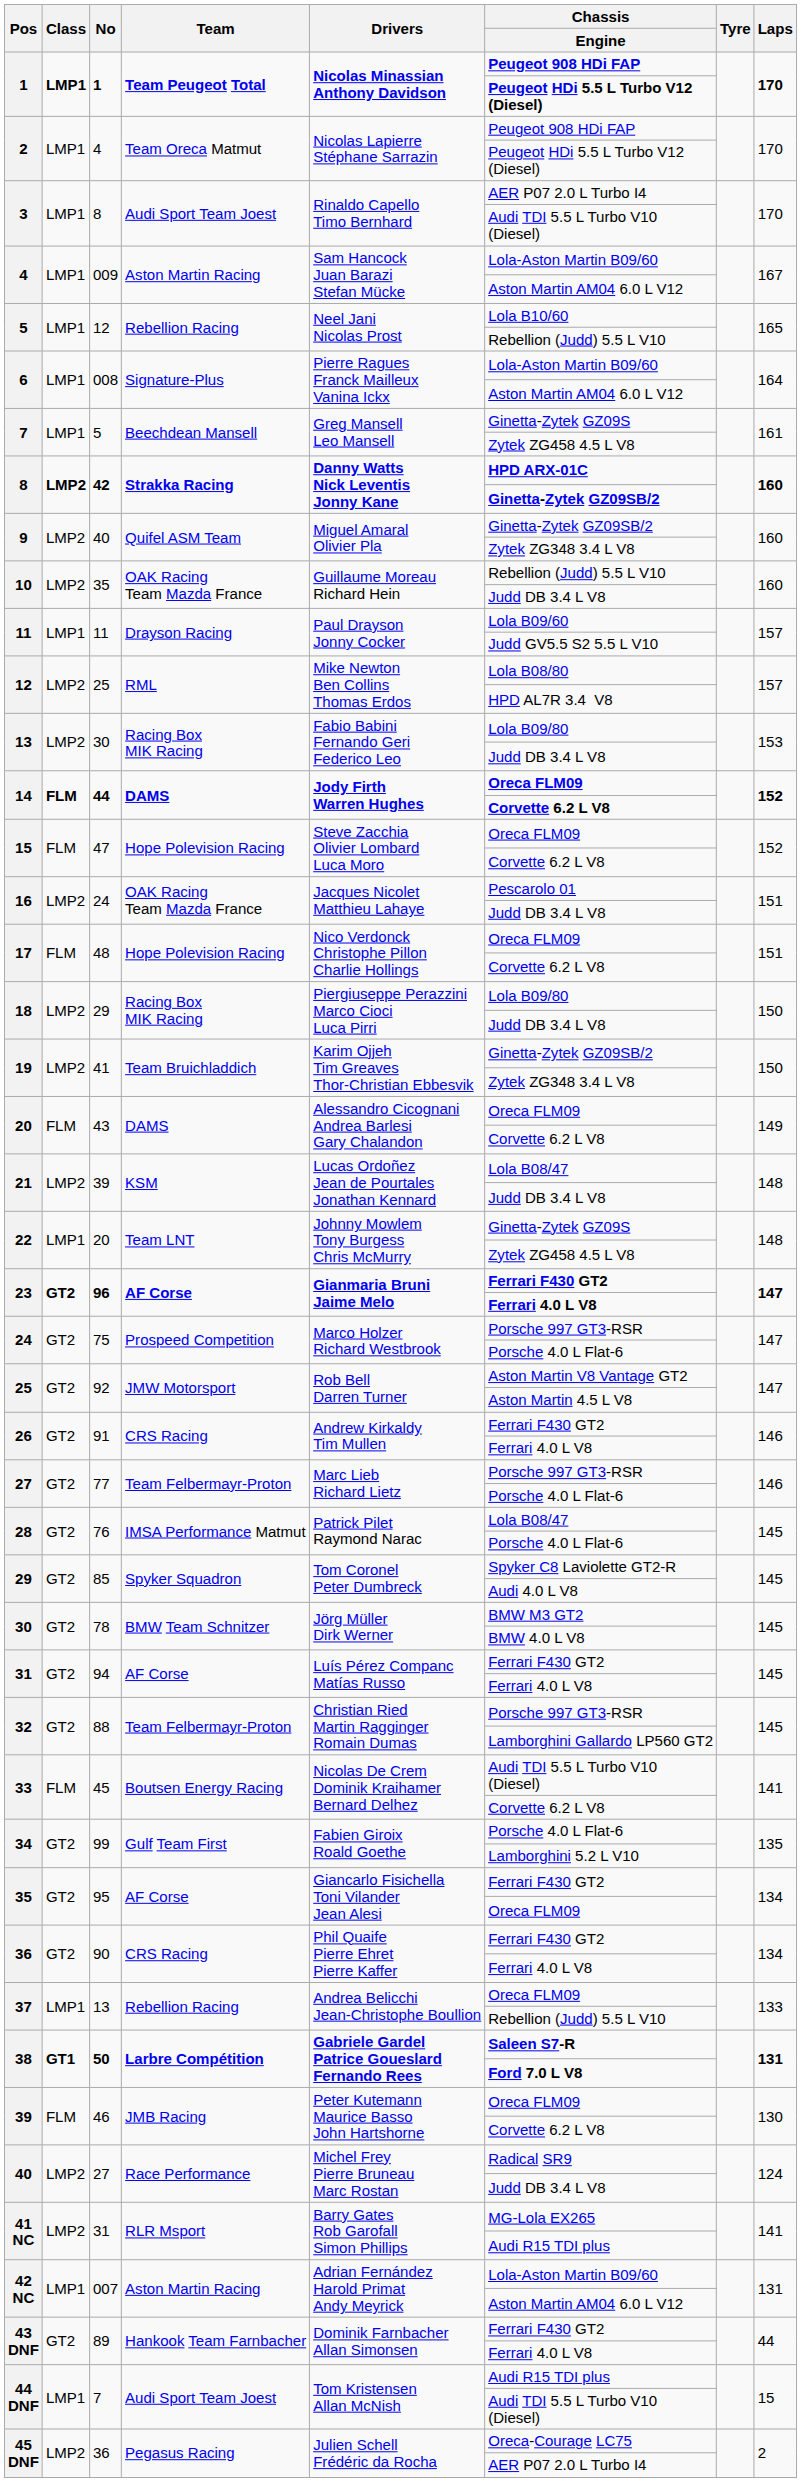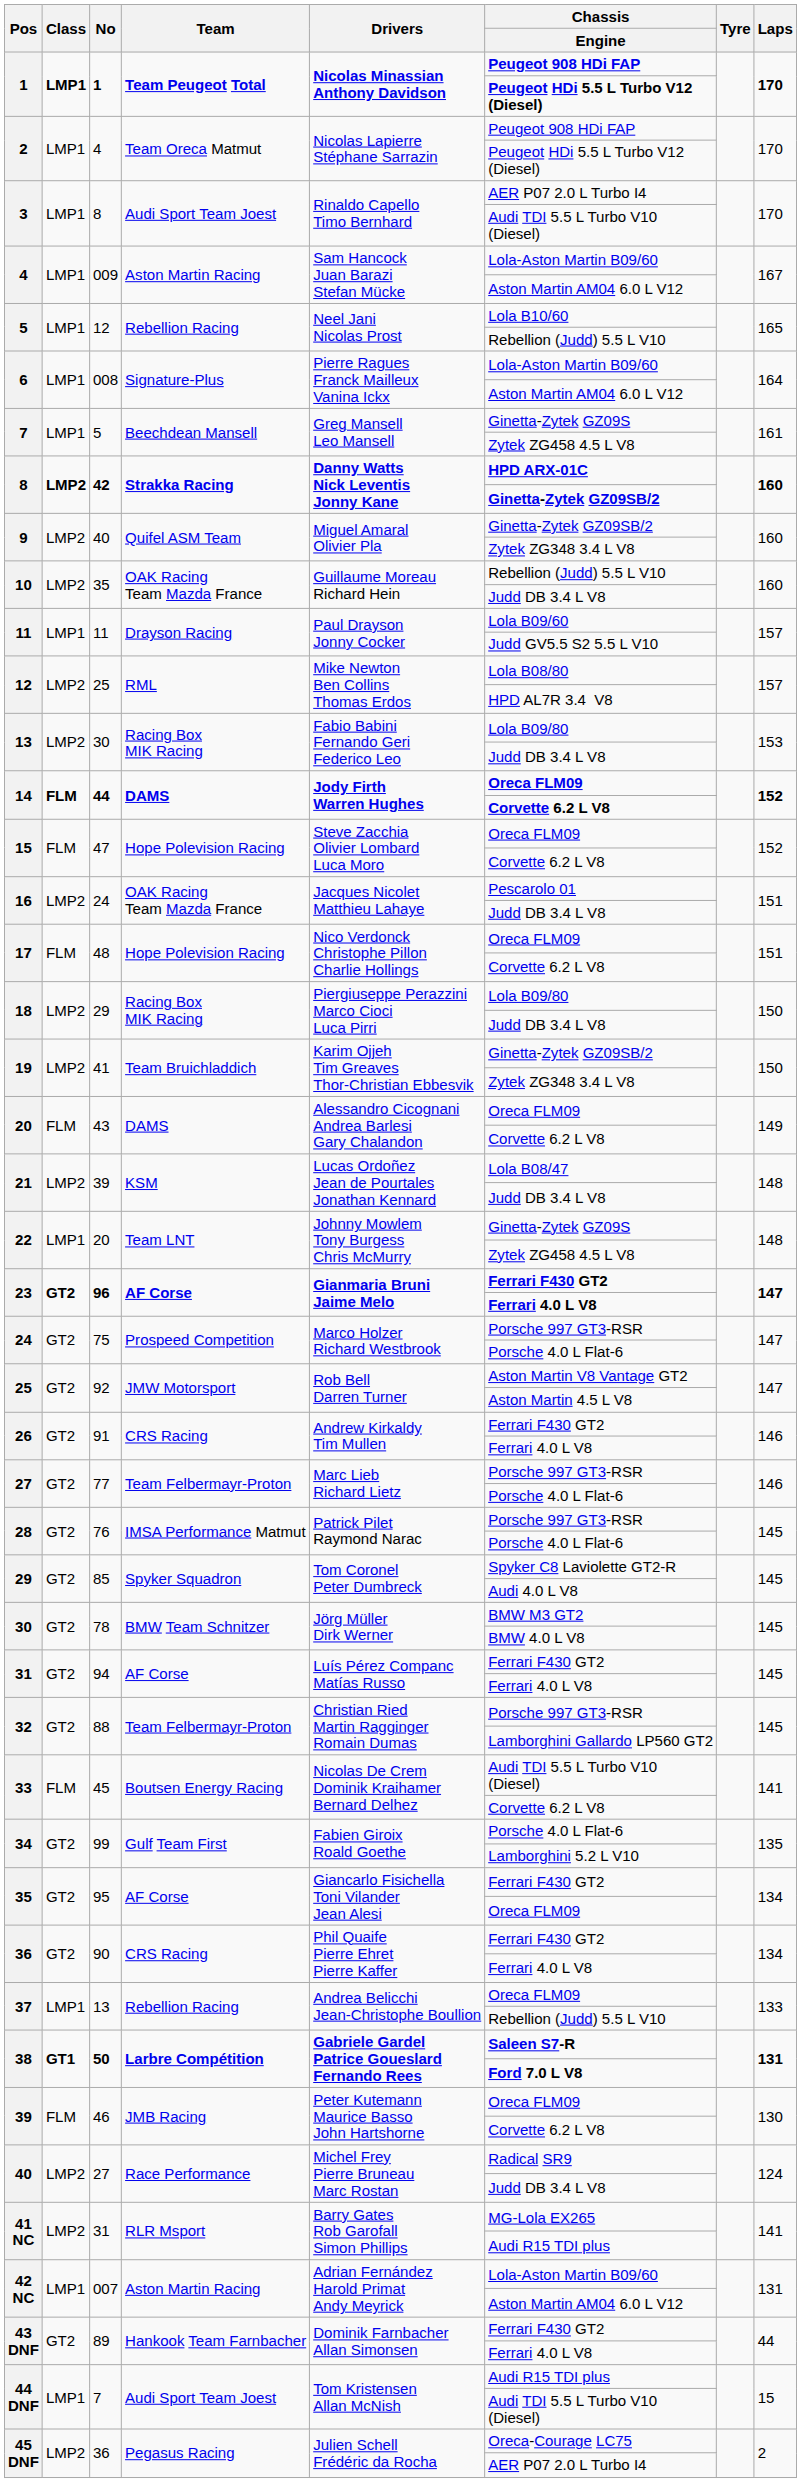(528, 1519) Lola B08/47 -> (565, 1519) Porsche 997 GT3-RSR
